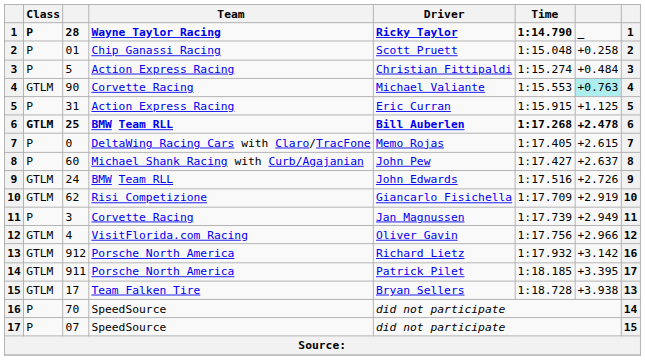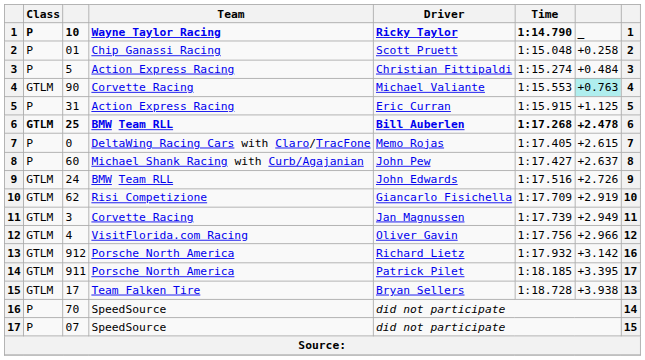(72, 32) 28 -> (72, 32) 10
(30, 216) P -> (40, 216) GTLM
